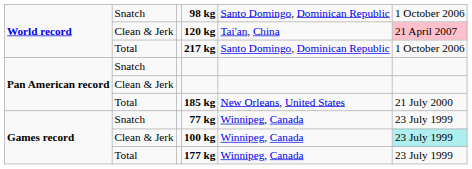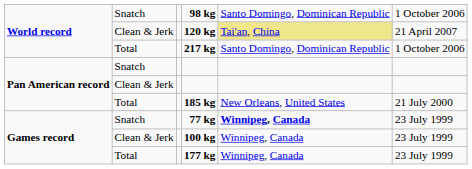(250, 31) no background -> (250, 31) khaki background
(426, 31) pink background -> (426, 31) no background
(262, 119) normal -> (265, 119) bold
(424, 137) paleturquoise background -> (424, 137) no background
